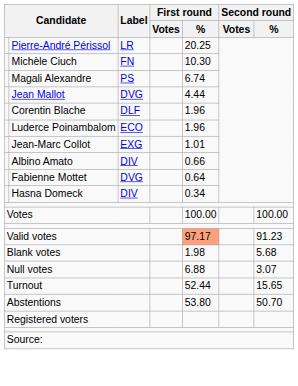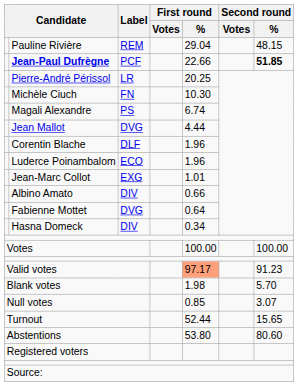+ row: (46, 45)
+ row: (60, 62)
(266, 253) 5.68 -> (266, 286) 5.70
(195, 269) 6.88 -> (195, 302) 0.85
(269, 302) 50.70 -> (269, 335) 80.60
